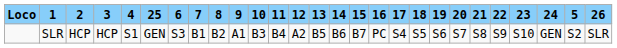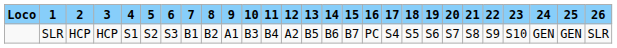columns swapped: (575, 14) <-> (155, 14)
